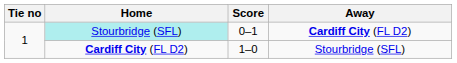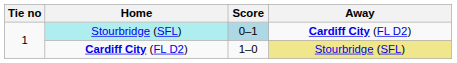(248, 31) no background -> (248, 31) lightblue background
(360, 49) no background -> (360, 49) khaki background
